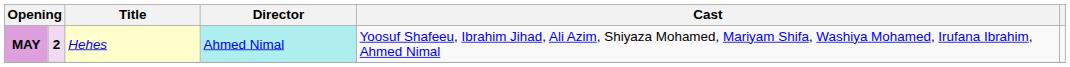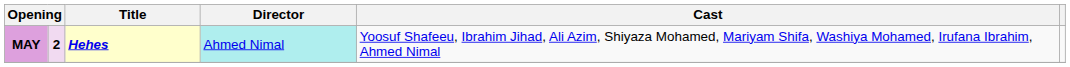(88, 44) normal -> (88, 44) bold
